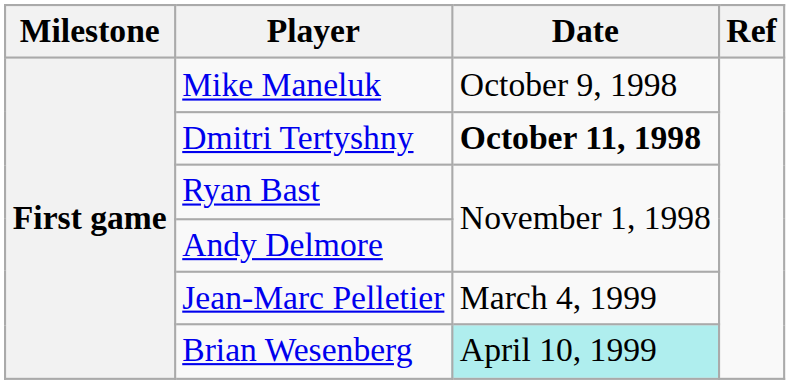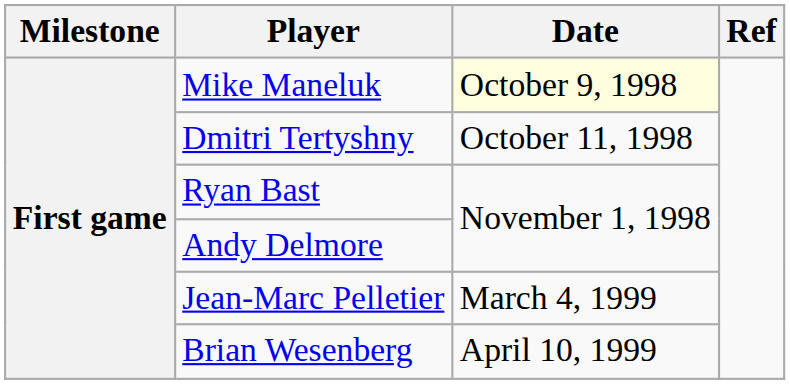(569, 84) no background -> (569, 84) lightyellow background
(580, 137) bold -> (576, 137) normal
(558, 350) paleturquoise background -> (558, 350) no background
